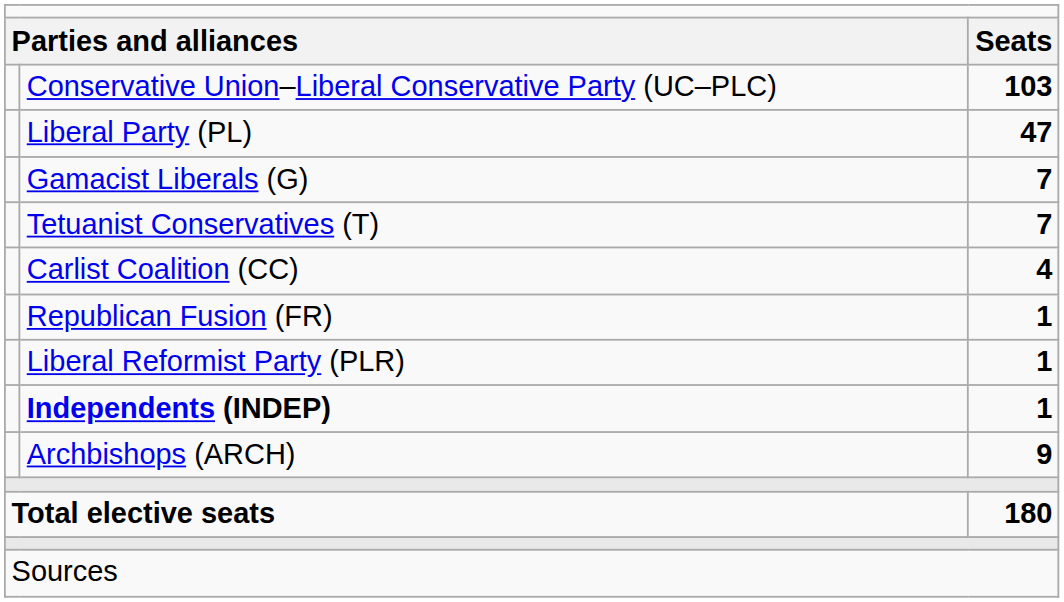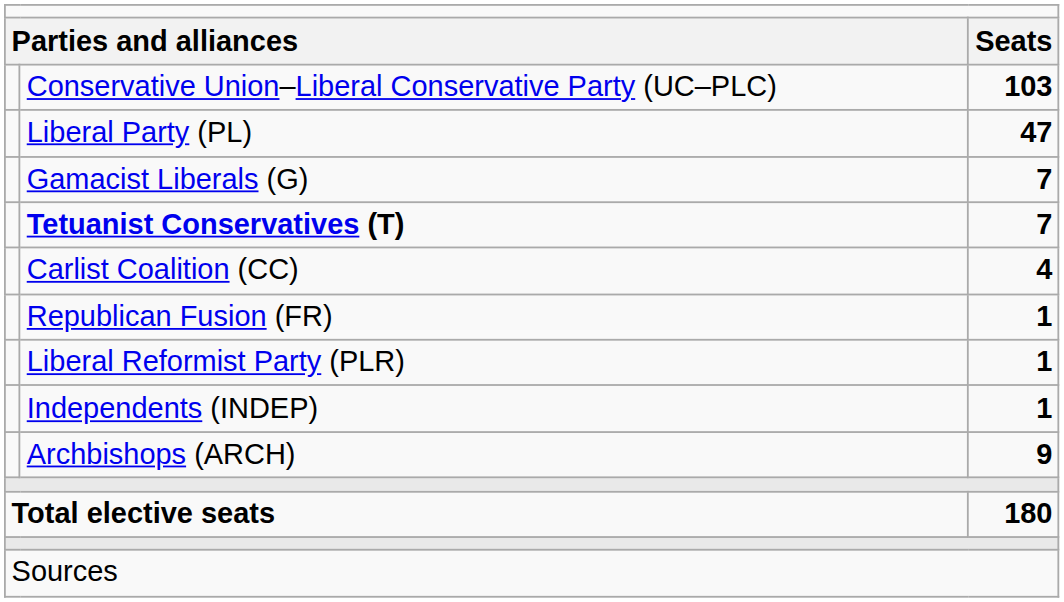(203, 224) normal -> (216, 224) bold
(179, 408) bold -> (172, 408) normal
